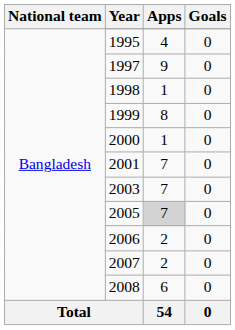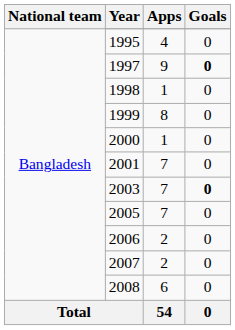(208, 66) normal -> (208, 66) bold
(208, 189) normal -> (208, 189) bold
(164, 213) lightgrey background -> (164, 213) no background
